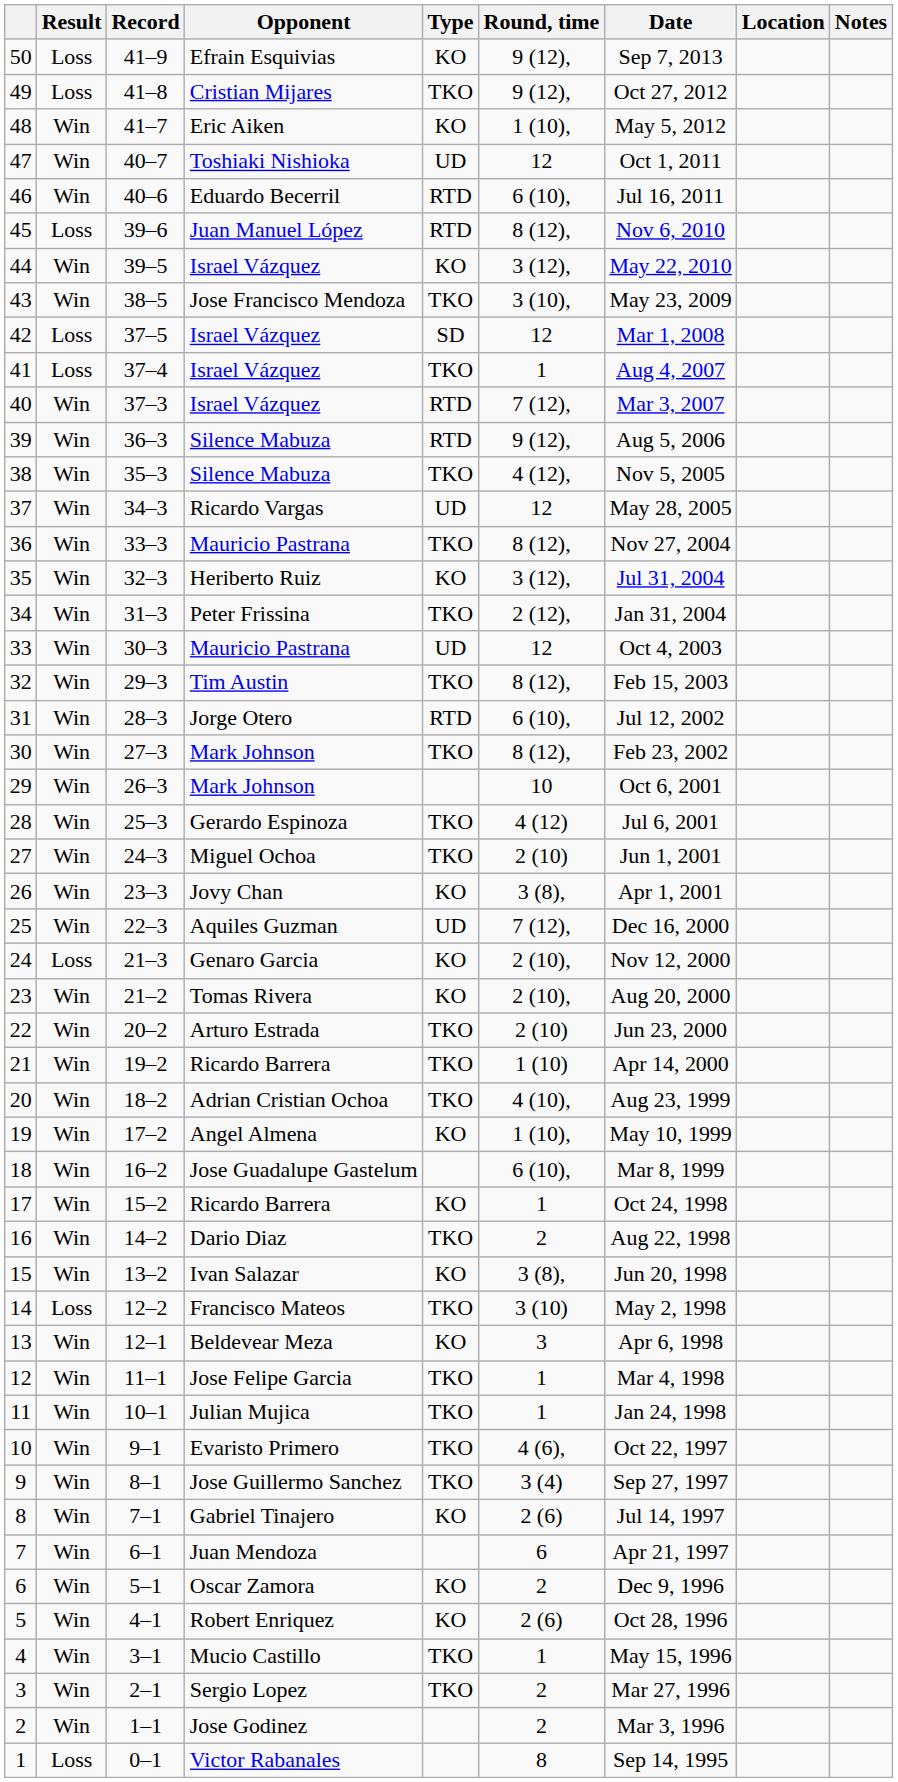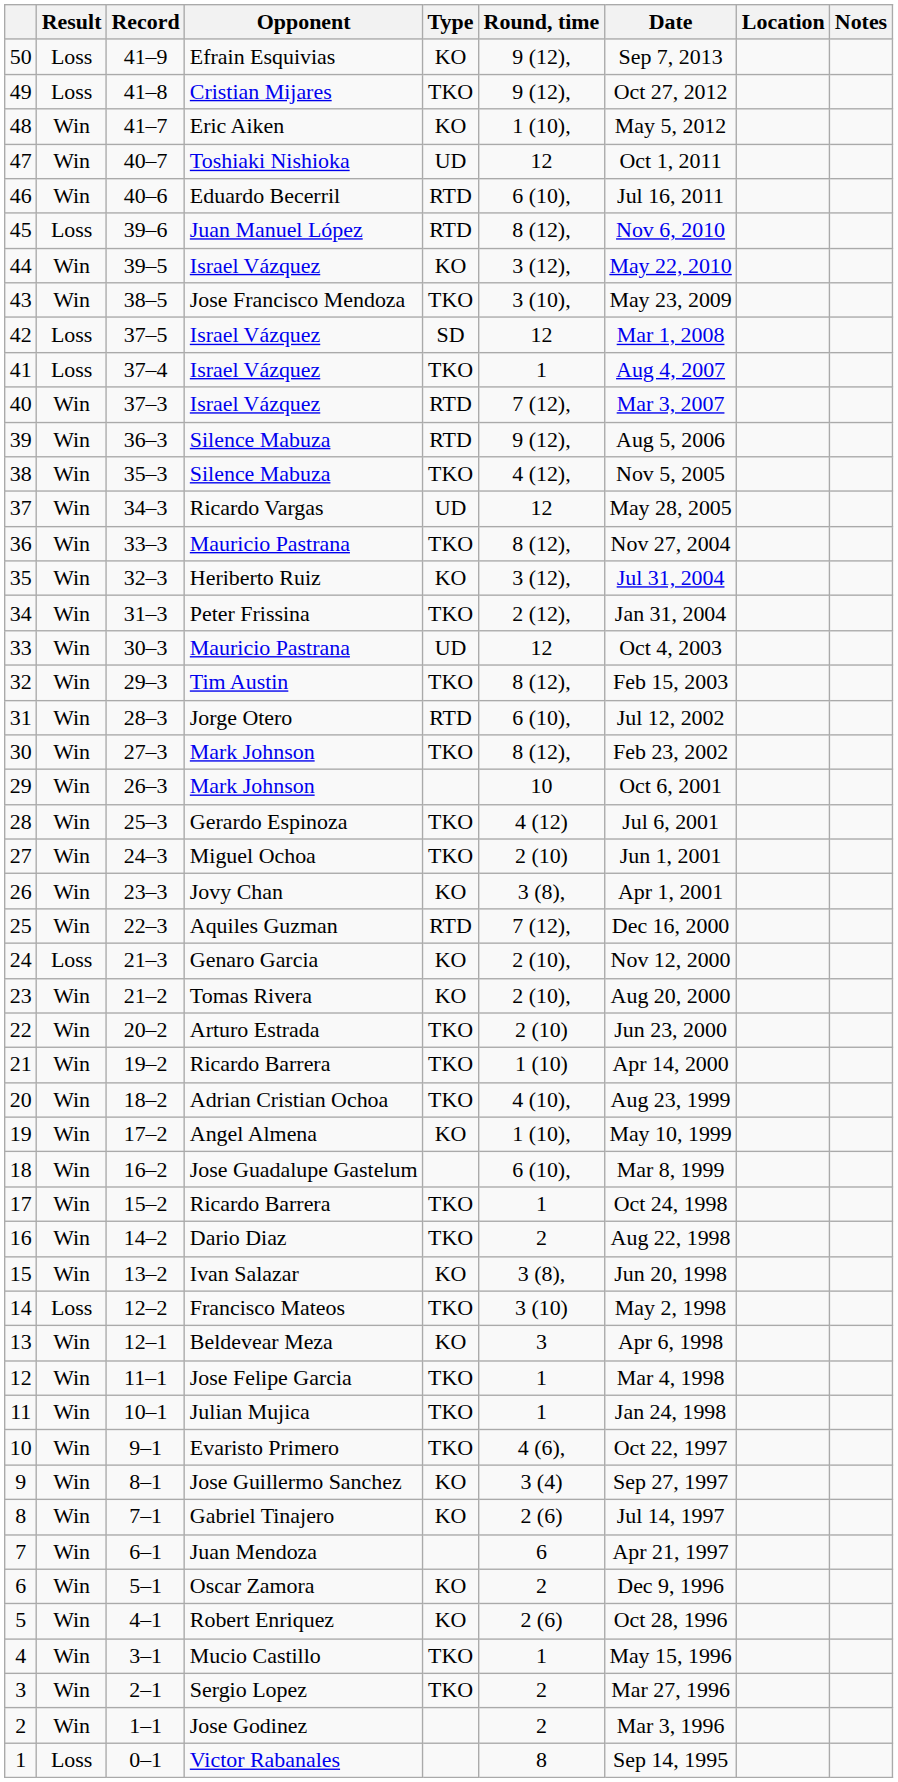(451, 925) UD -> (451, 925) RTD
(451, 1203) KO -> (451, 1203) TKO
(451, 1481) TKO -> (451, 1481) KO
